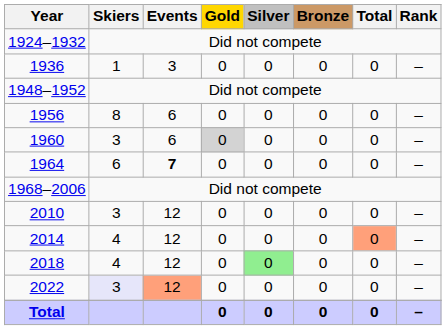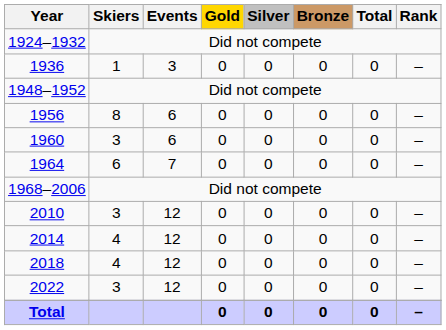(222, 139) lightgrey background -> (222, 139) no background
(172, 164) bold -> (172, 164) normal
(374, 238) lightsalmon background -> (374, 238) no background
(268, 262) lightgreen background -> (268, 262) no background
(116, 287) lavender background -> (116, 287) no background
(172, 287) lightsalmon background -> (172, 287) no background
